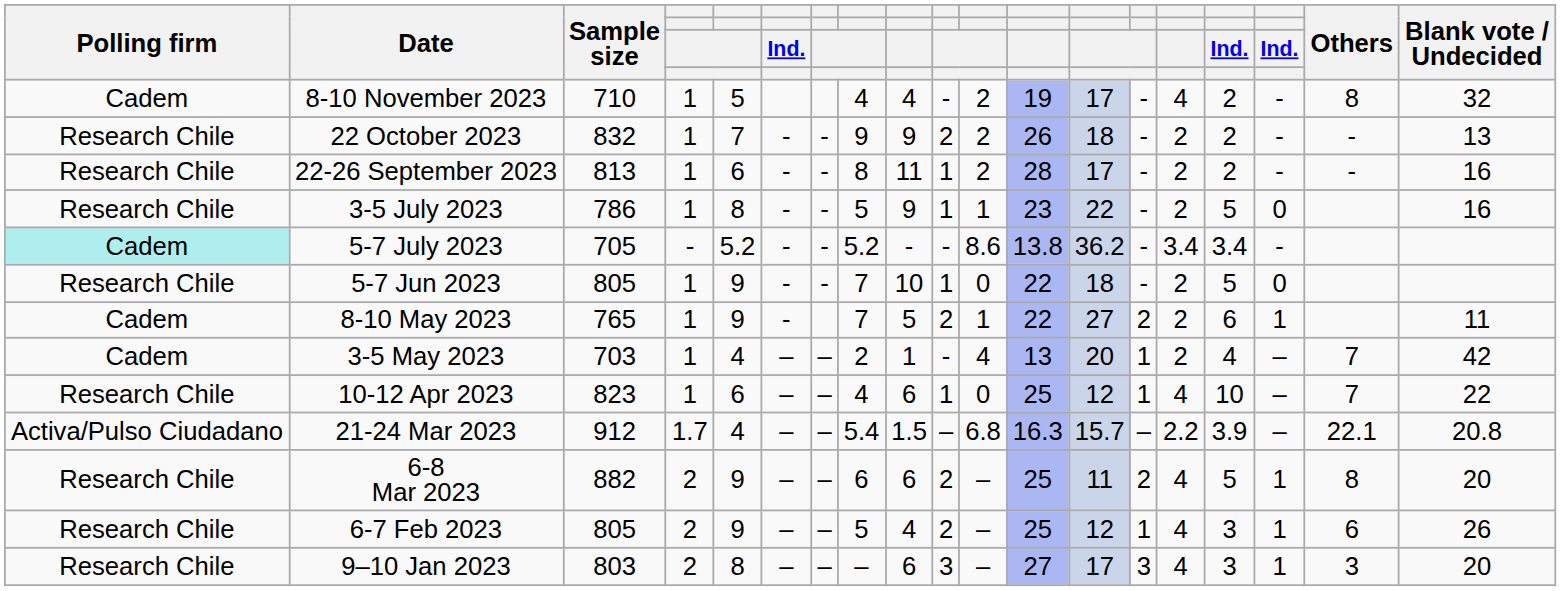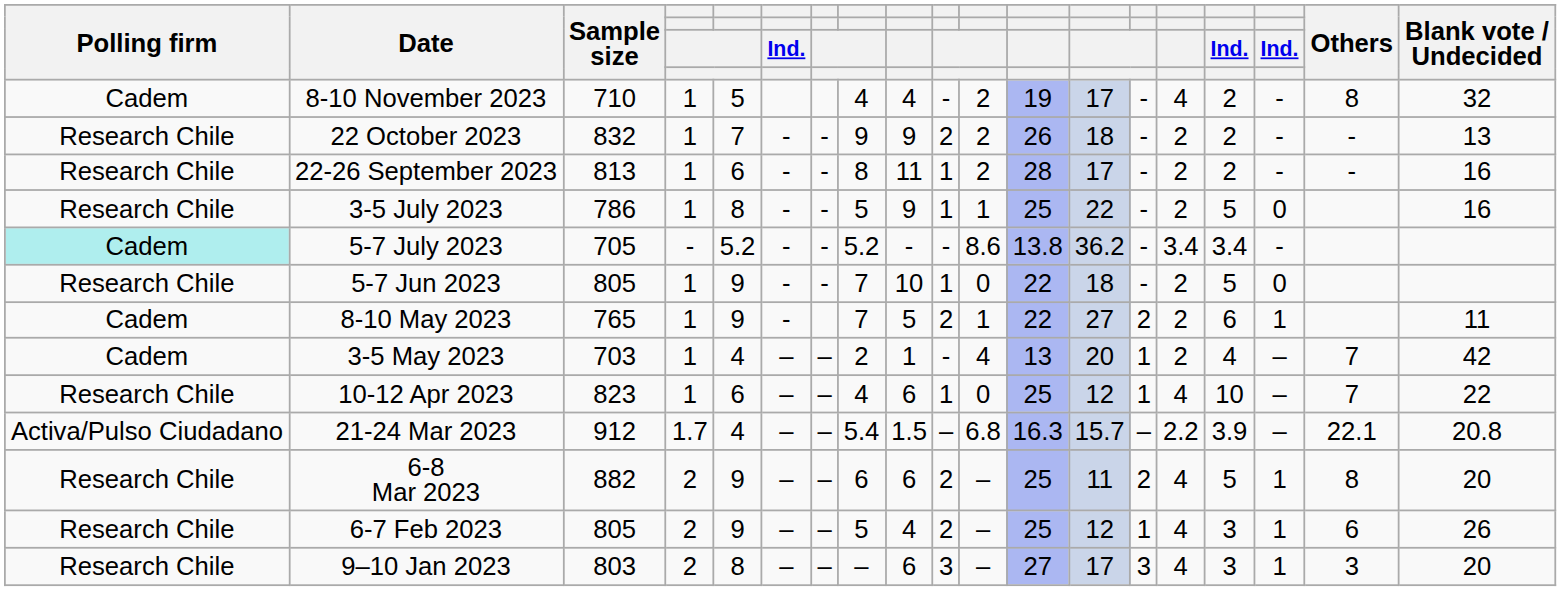(1038, 209) 23 -> (1038, 209) 25
